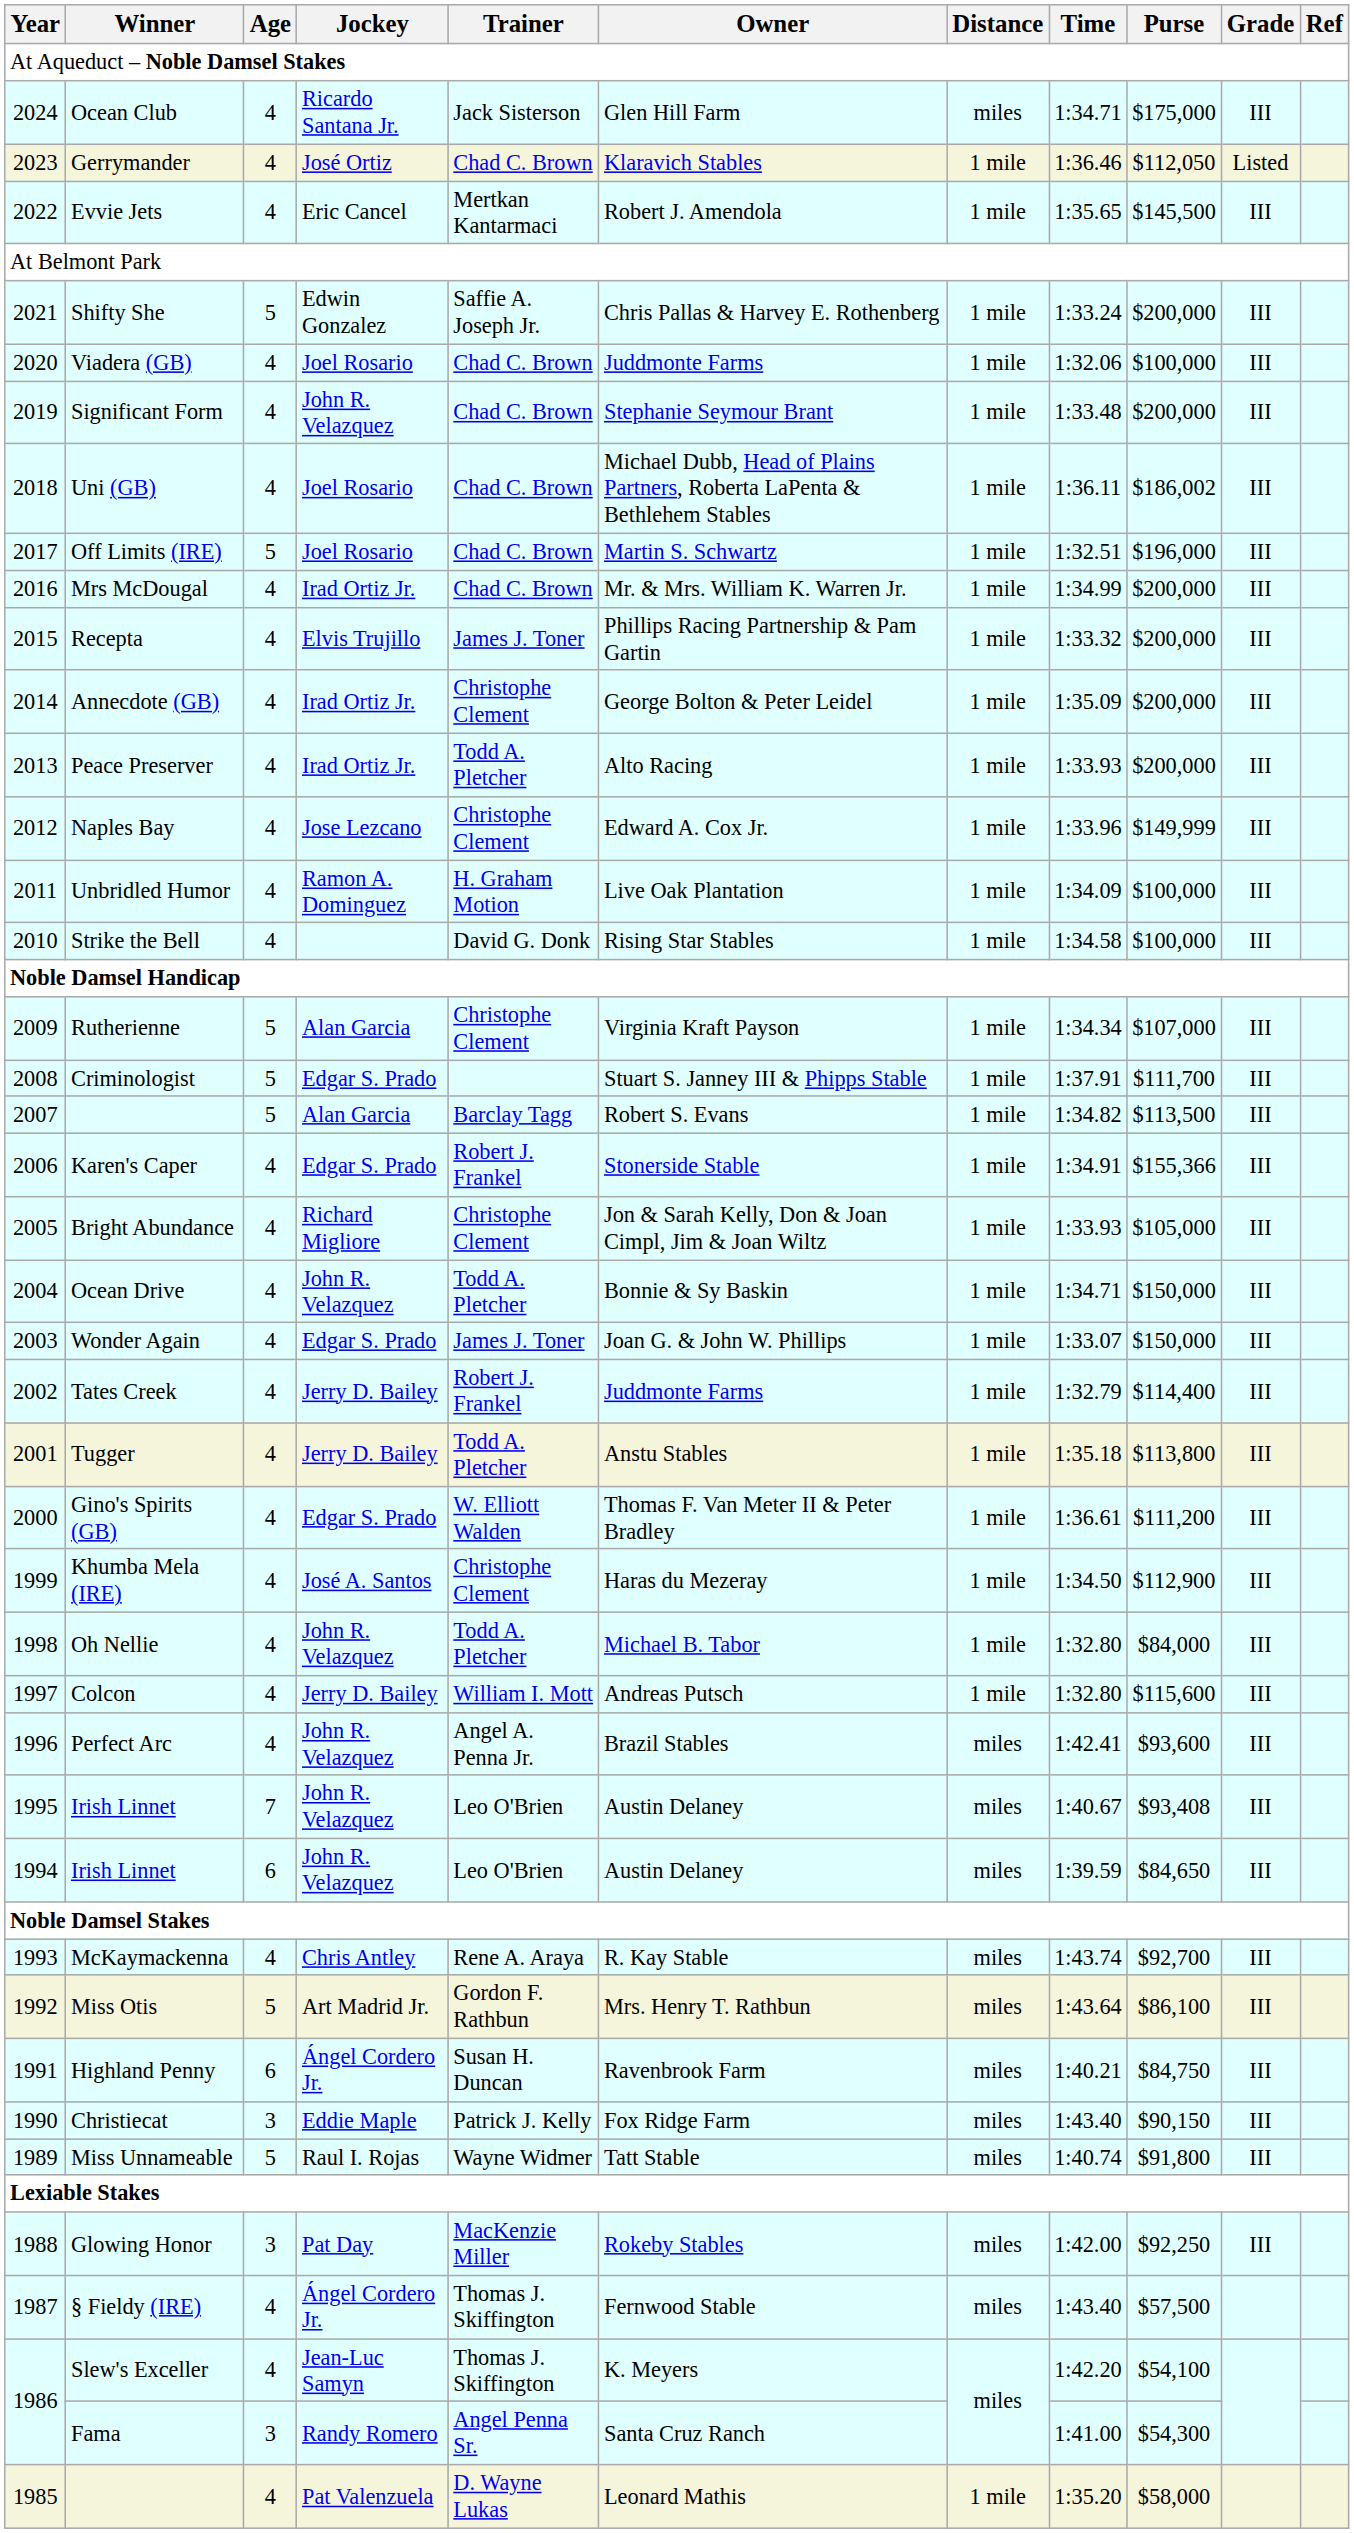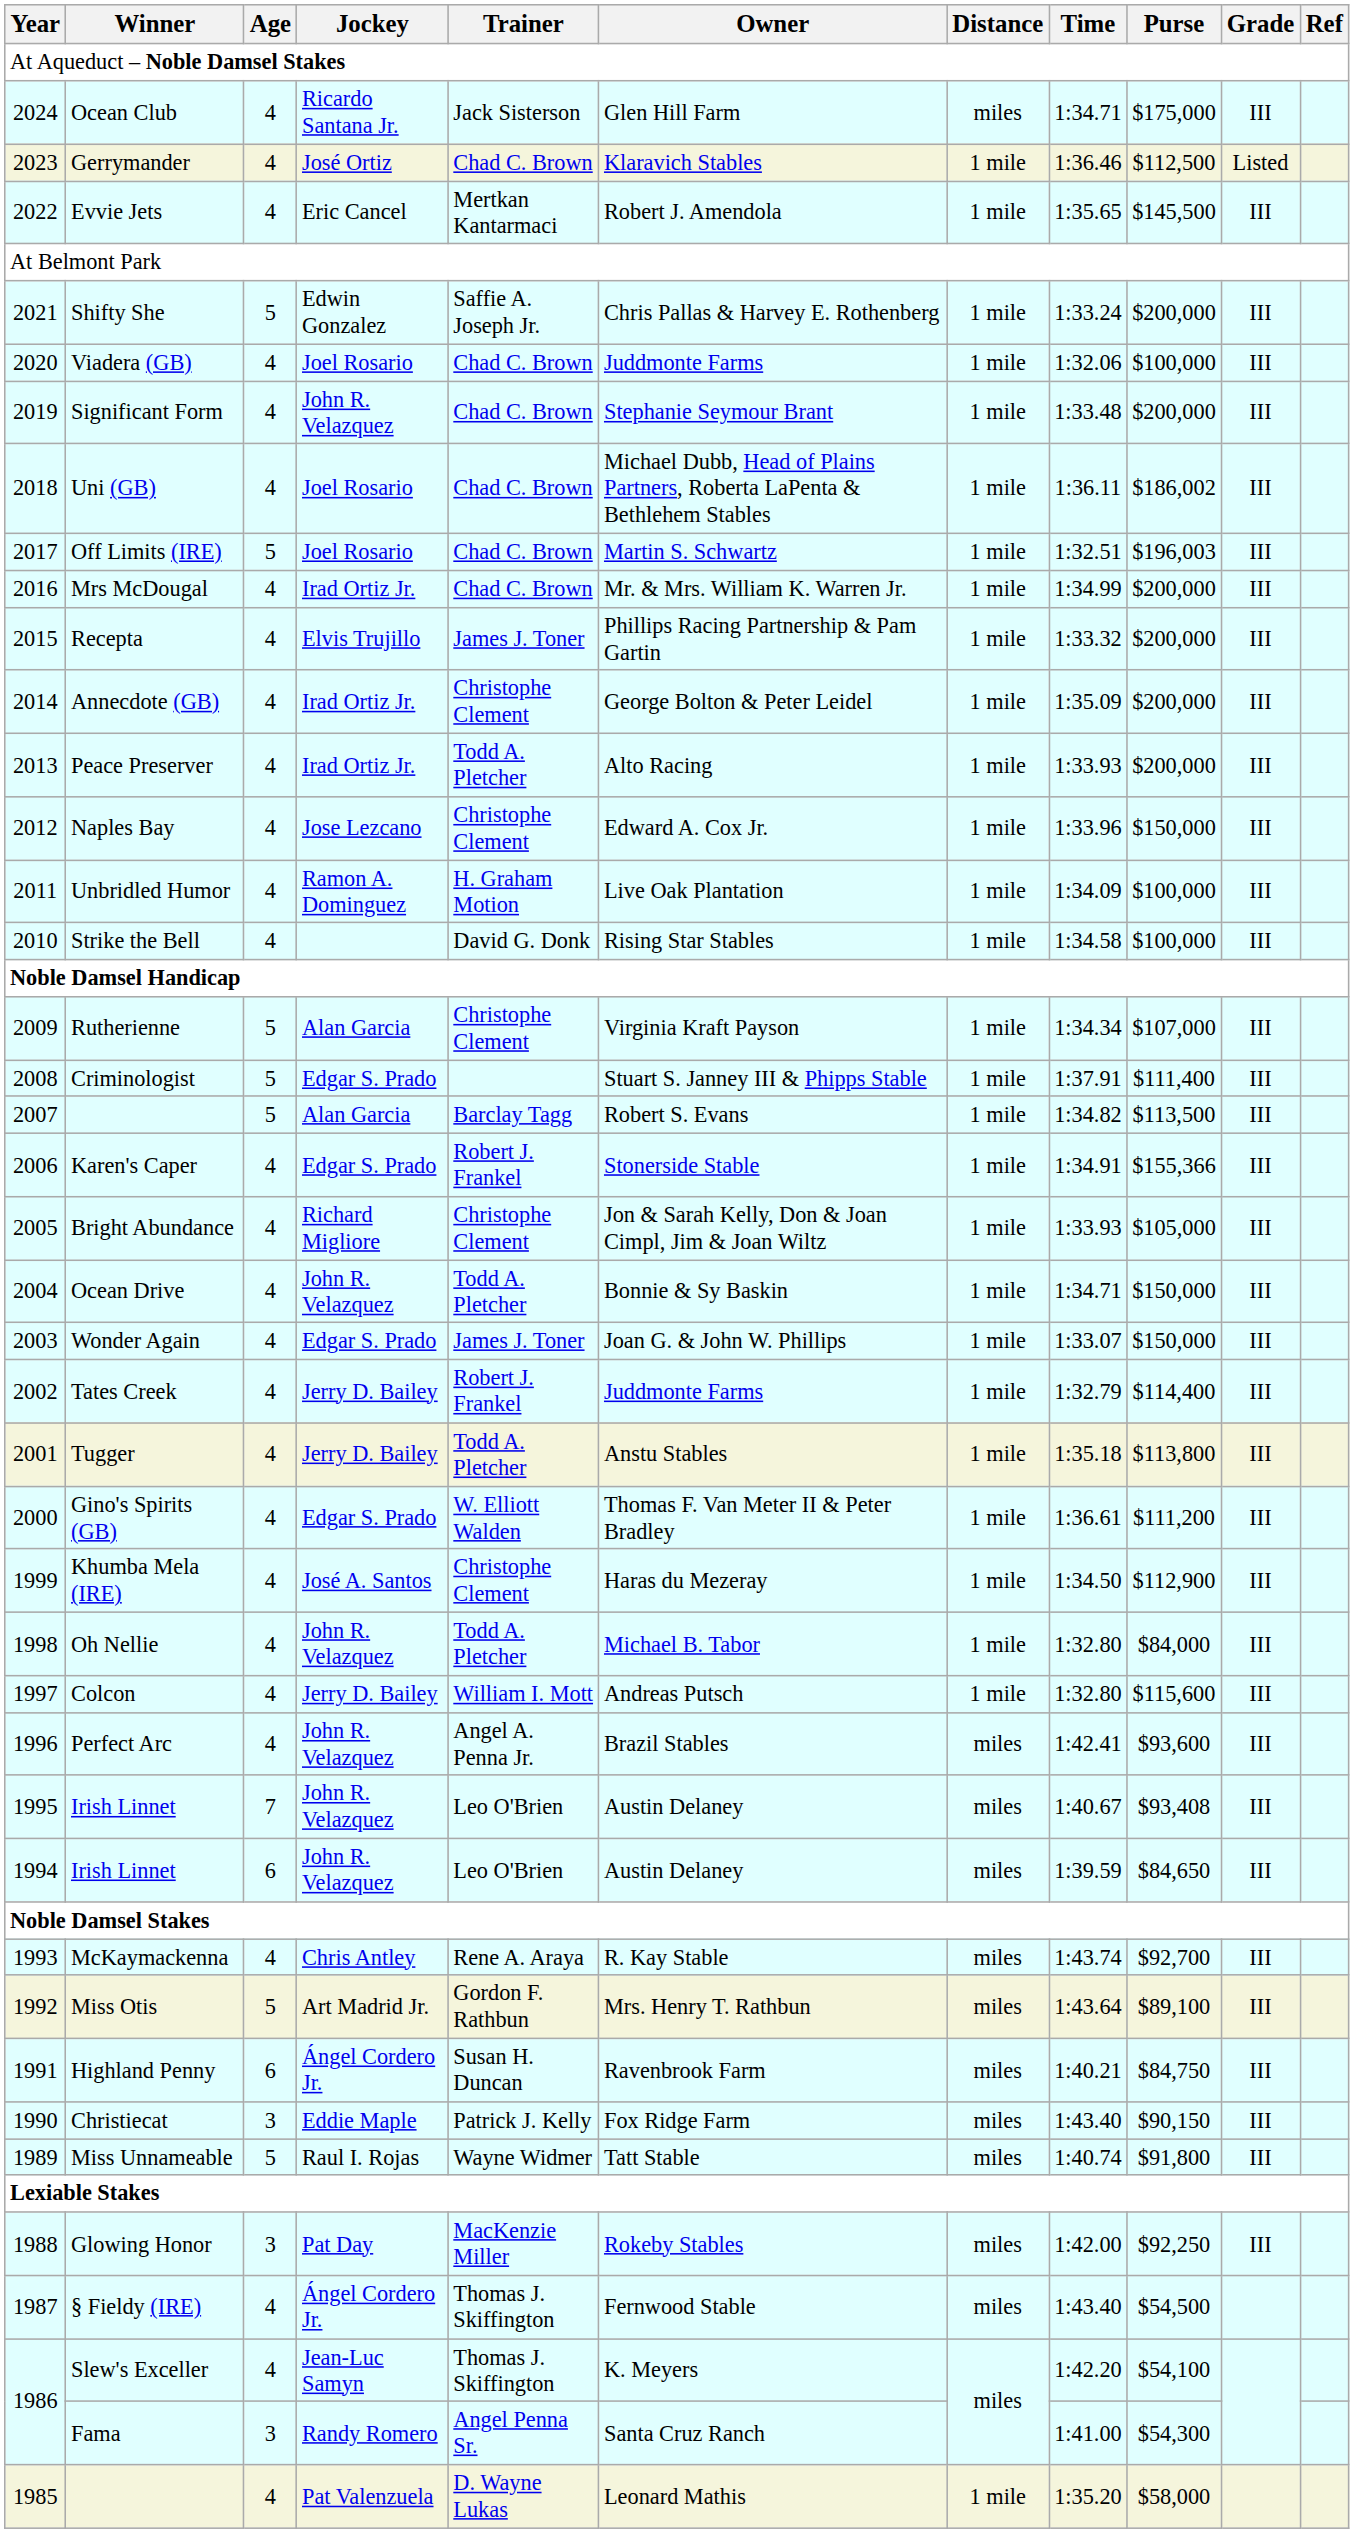(1174, 162) $112,050 -> (1174, 162) $112,500
(1174, 551) $196,000 -> (1174, 551) $196,003
(1174, 827) $149,999 -> (1174, 827) $150,000
(1174, 1077) $111,700 -> (1174, 1077) $111,400
(1174, 2006) $86,100 -> (1174, 2006) $89,100
(1174, 2306) $57,500 -> (1174, 2306) $54,500
